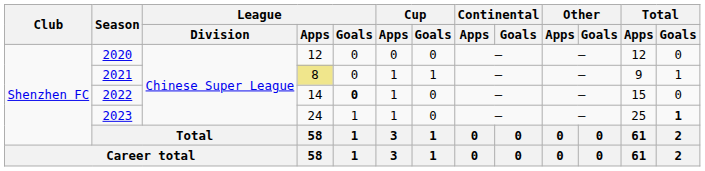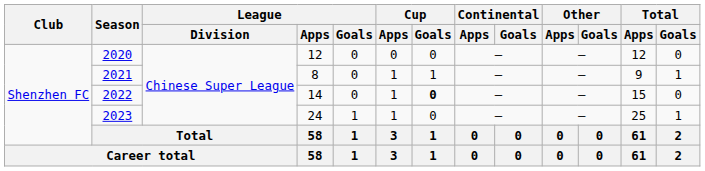(315, 75) khaki background -> (315, 75) no background
(354, 95) bold -> (354, 95) normal
(433, 95) normal -> (433, 95) bold
(678, 115) bold -> (678, 115) normal
